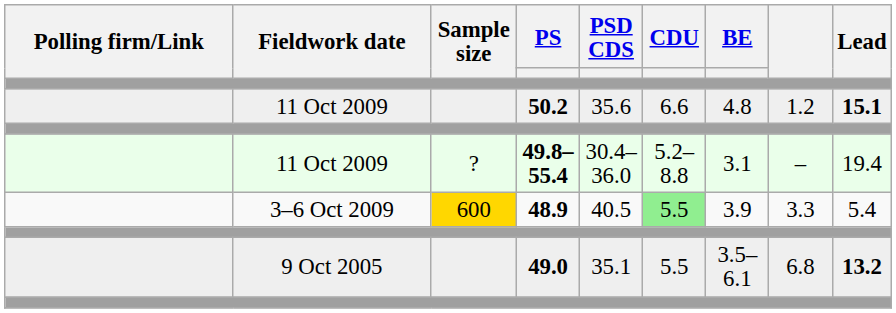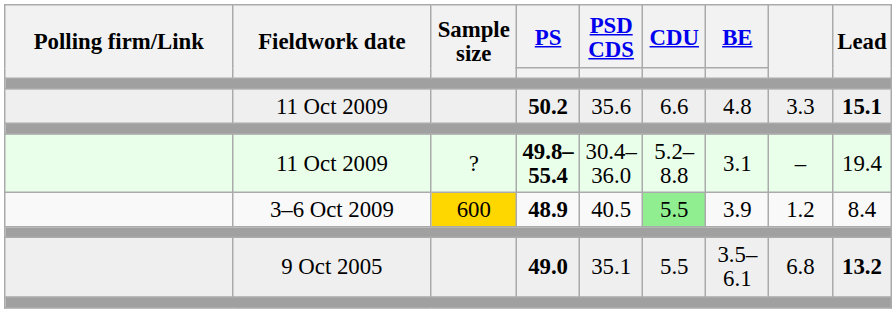(800, 106) 1.2 -> (800, 106) 3.3
(800, 209) 3.3 -> (800, 209) 1.2
(862, 209) 5.4 -> (862, 209) 8.4
